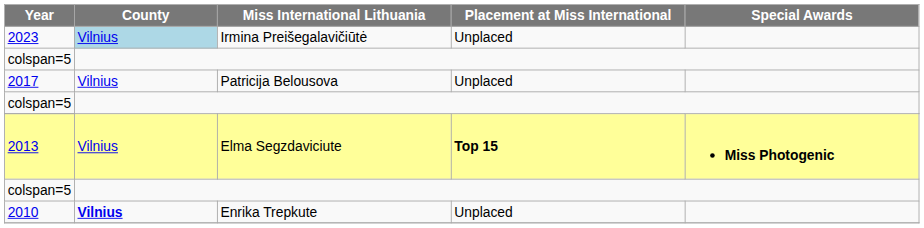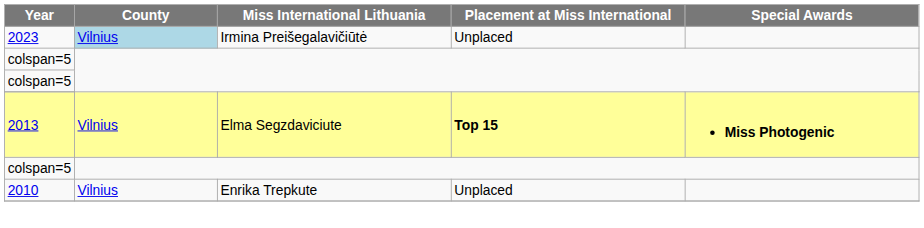- row: (23, 81)
(100, 212) bold -> (98, 190) normal
